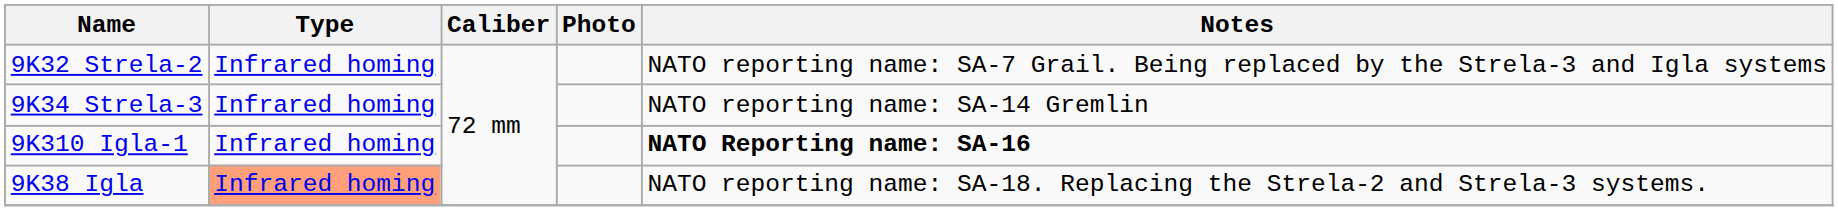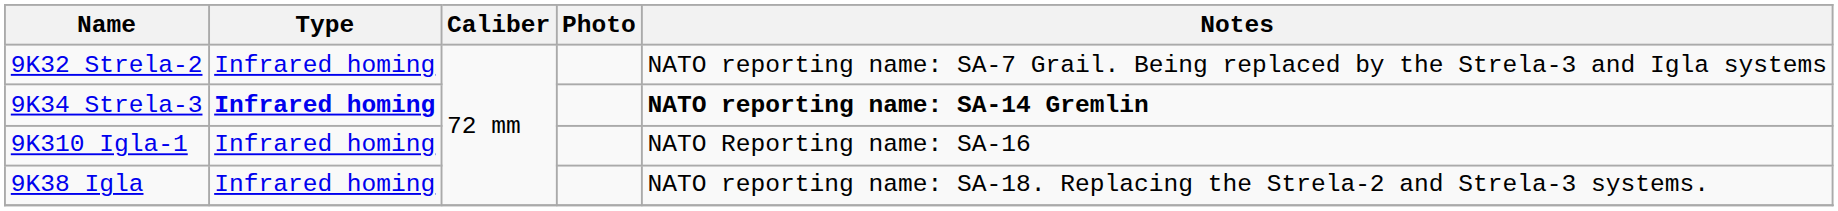(325, 105) normal -> (325, 105) bold
(898, 105) normal -> (898, 105) bold
(839, 145) bold -> (839, 145) normal
(325, 185) lightsalmon background -> (325, 185) no background
